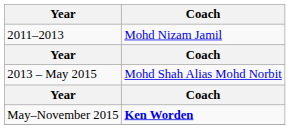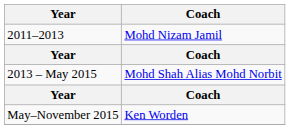(159, 114) bold -> (156, 114) normal
